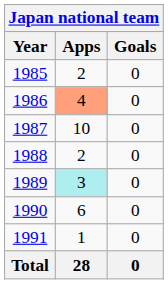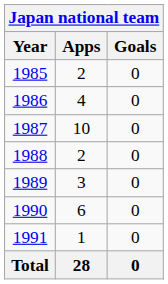(81, 100) lightsalmon background -> (81, 100) no background
(81, 182) paleturquoise background -> (81, 182) no background
